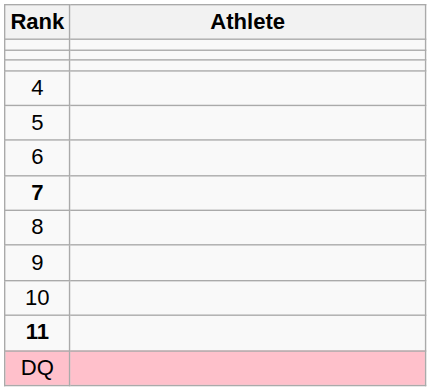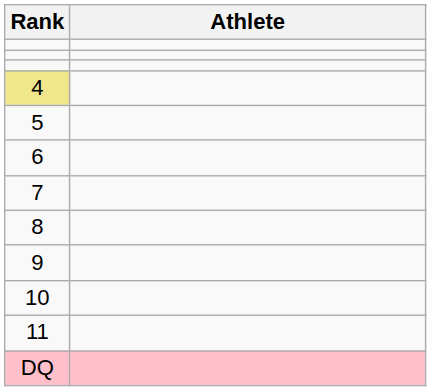(37, 87) no background -> (37, 87) khaki background
(37, 192) bold -> (37, 192) normal
(37, 332) bold -> (37, 332) normal
